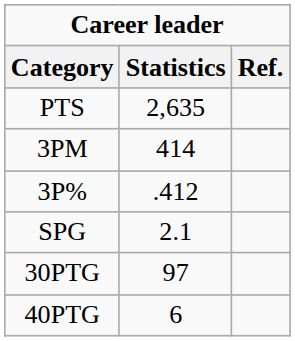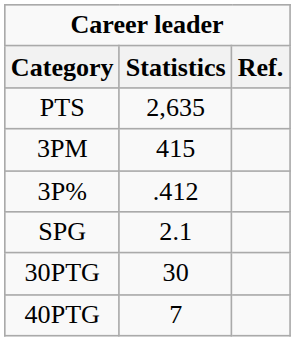(176, 149) 414 -> (176, 149) 415
(176, 273) 97 -> (176, 273) 30
(176, 314) 6 -> (176, 314) 7
